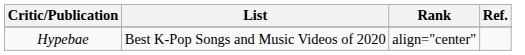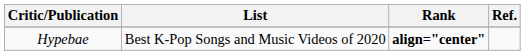(434, 38) normal -> (439, 38) bold
